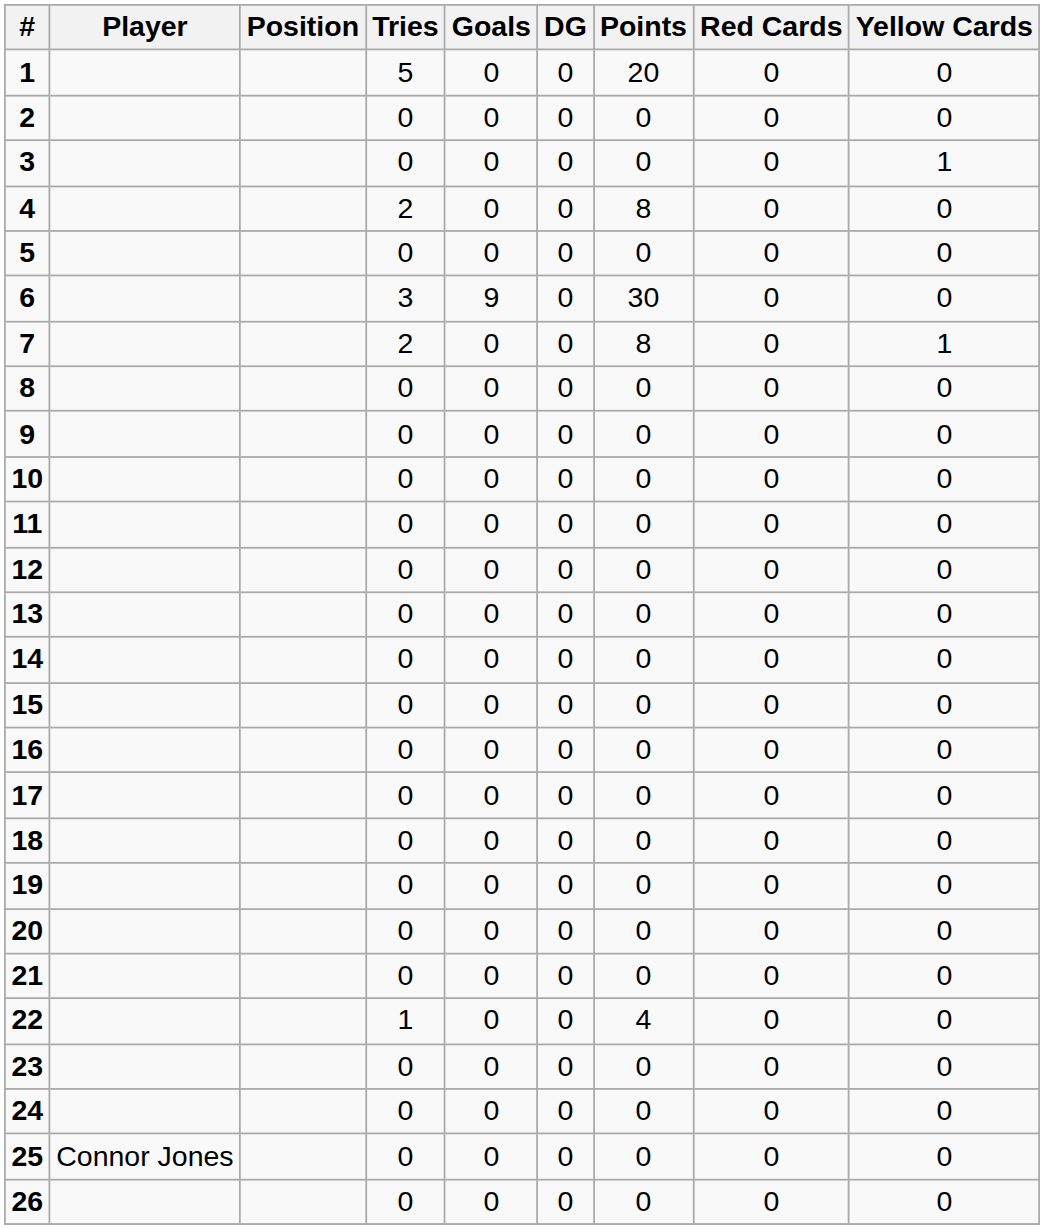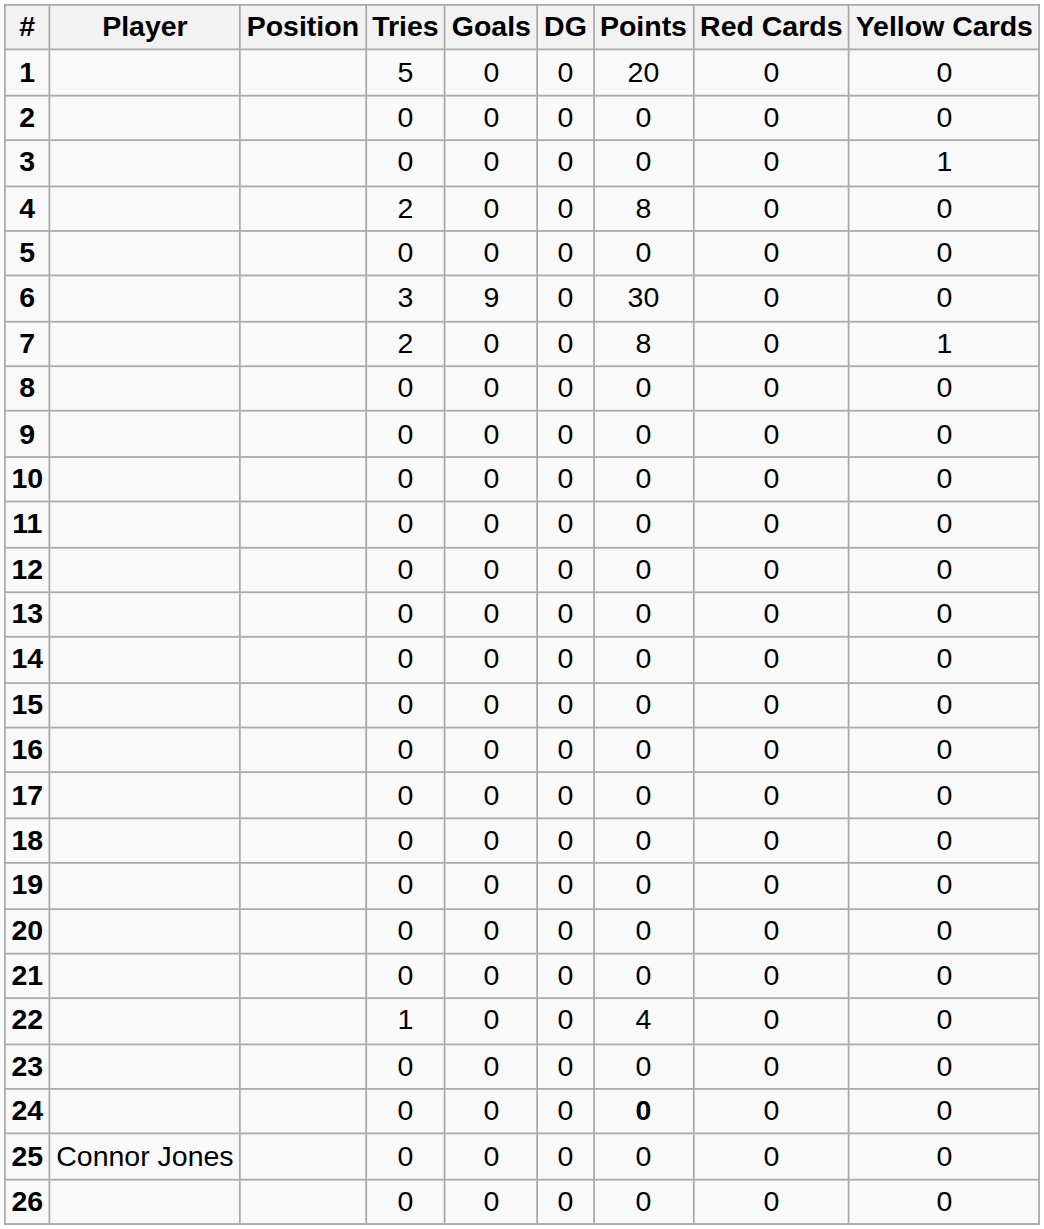(643, 1111) normal -> (643, 1111) bold
